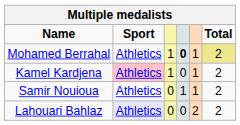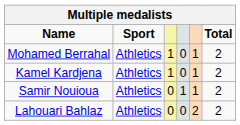(183, 53) bold -> (183, 53) normal
(218, 53) khaki background -> (218, 53) no background
(139, 72) pink background -> (139, 72) no background
(139, 111) lavender background -> (139, 111) no background
